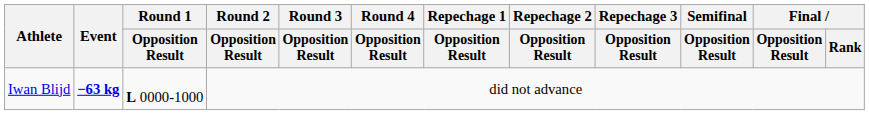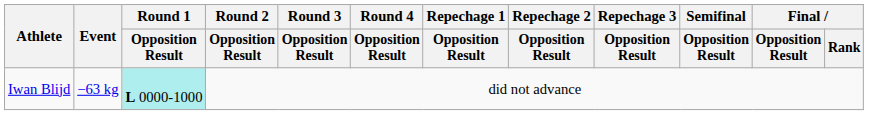(98, 89) bold -> (98, 89) normal
(165, 97) no background -> (164, 97) paleturquoise background
